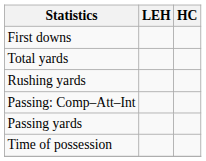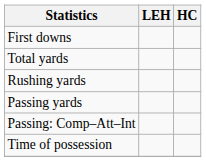rows swapped: (45, 123) <-> (72, 102)
